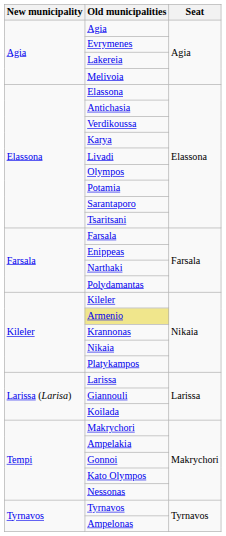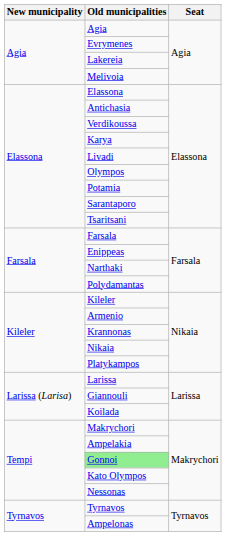(105, 316) khaki background -> (105, 316) no background
(102, 460) no background -> (102, 460) lightgreen background
